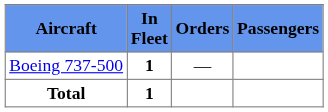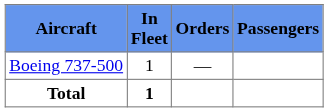(149, 65) bold -> (149, 65) normal
